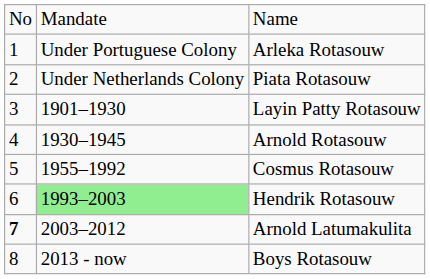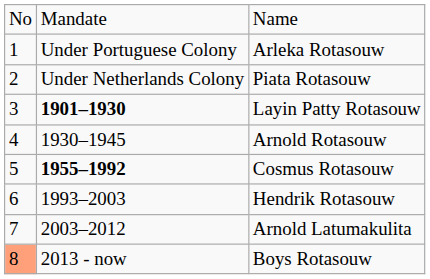(83, 109) normal -> (83, 109) bold
(83, 169) normal -> (83, 169) bold
(83, 199) lightgreen background -> (83, 199) no background
(14, 229) bold -> (14, 229) normal
(14, 259) no background -> (14, 259) lightsalmon background
